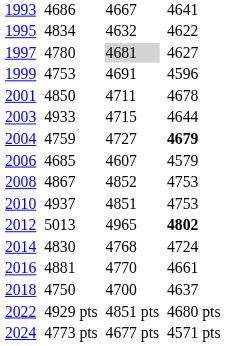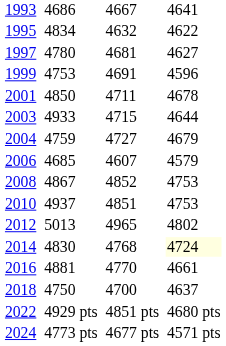(121, 52) lightgrey background -> (121, 52) no background
(183, 139) bold -> (183, 139) normal
(183, 225) bold -> (183, 225) normal
(183, 246) no background -> (183, 246) lightyellow background
